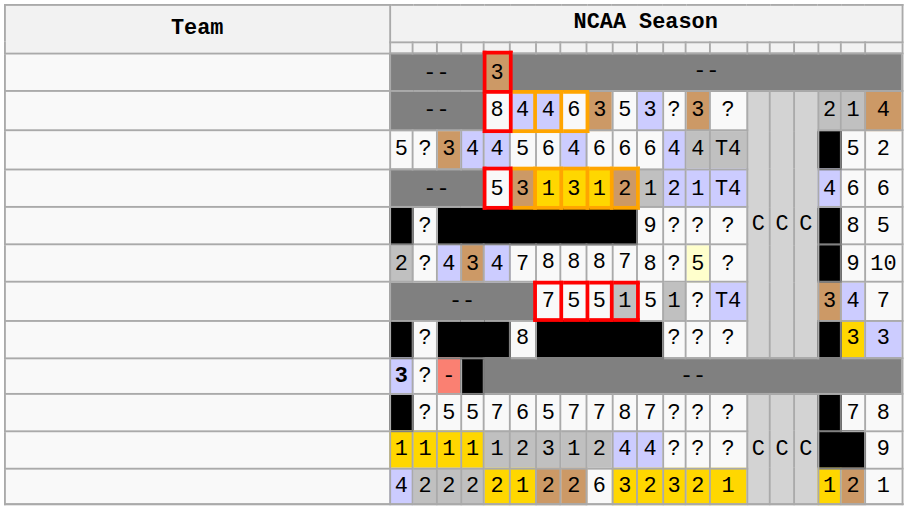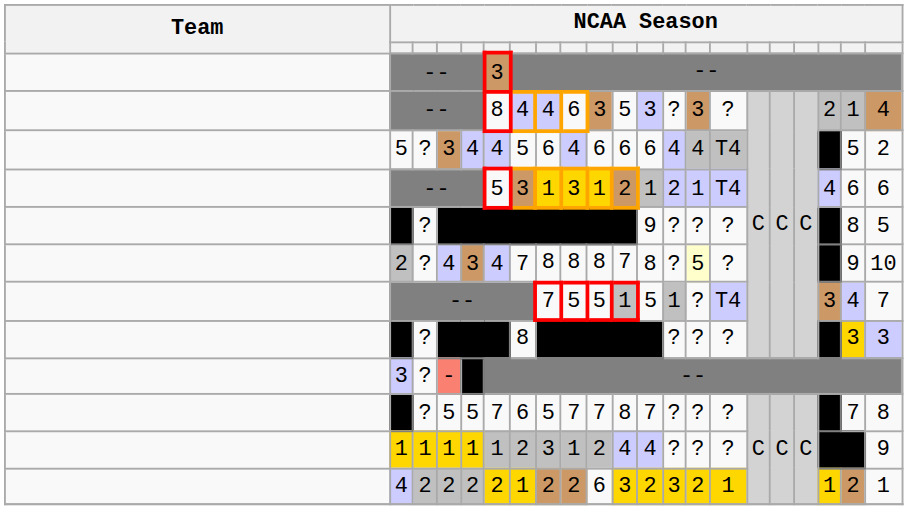(401, 376) bold -> (401, 376) normal
